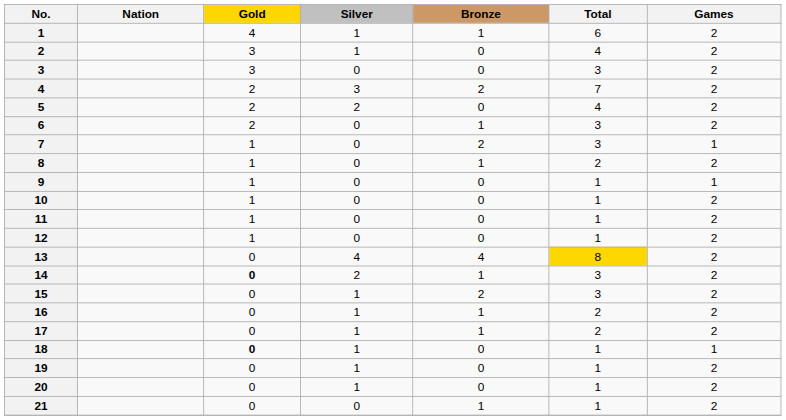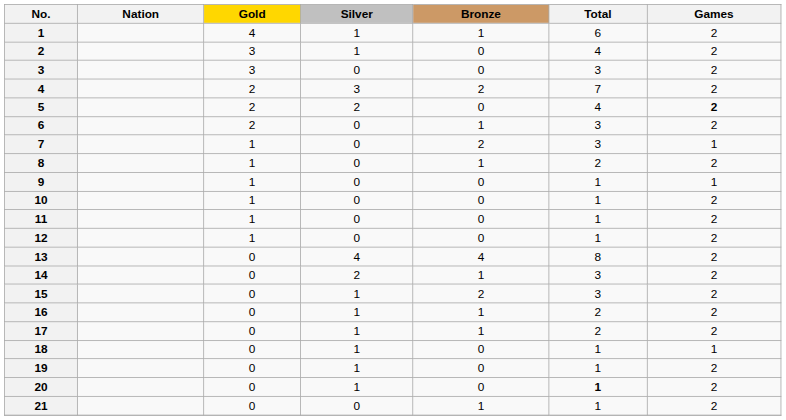(714, 107) normal -> (714, 107) bold
(598, 257) gold background -> (598, 257) no background
(252, 275) bold -> (252, 275) normal
(252, 350) bold -> (252, 350) normal
(598, 387) normal -> (598, 387) bold
